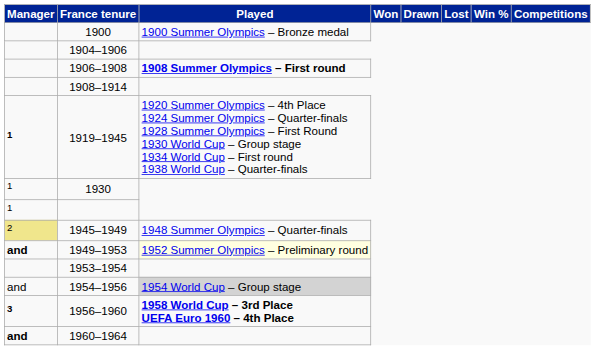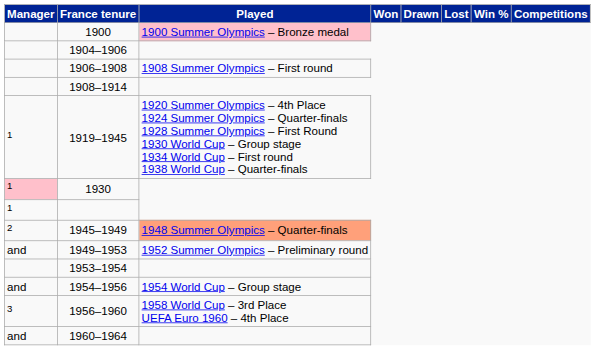(245, 32) no background -> (245, 32) pink background
(244, 69) bold -> (237, 69) normal
(10, 137) bold -> (10, 135) normal
(10, 187) no background -> (10, 187) pink background
(10, 228) khaki background -> (10, 228) no background
(245, 230) no background -> (245, 230) lightsalmon background
(17, 250) bold -> (17, 250) normal
(255, 250) lightyellow background -> (255, 250) no background
(221, 286) lightgrey background -> (221, 286) no background
(10, 311) bold -> (10, 309) normal
(218, 311) bold -> (215, 311) normal
(17, 336) bold -> (17, 336) normal
